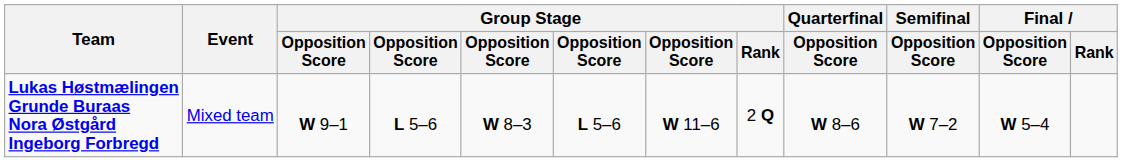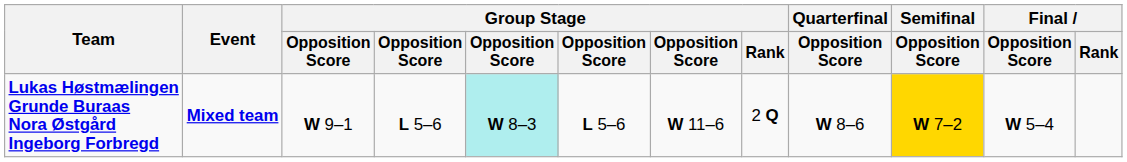(230, 116) normal -> (233, 116) bold
(507, 125) no background -> (512, 125) paleturquoise background
(933, 125) no background -> (938, 125) gold background
